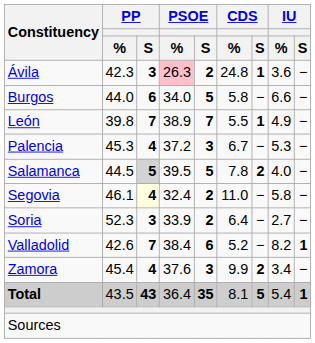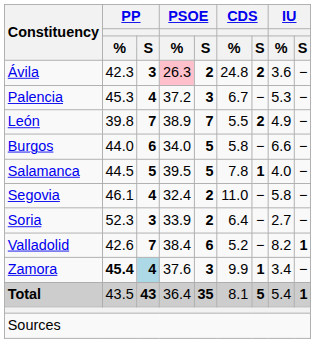(261, 72) 1 -> (261, 72) 2
rows swapped: (31, 97) <-> (35, 146)
(261, 122) 1 -> (261, 122) 2
(152, 171) lightgrey background -> (152, 171) no background
(261, 171) 2 -> (261, 171) 1
(152, 195) lightyellow background -> (152, 195) no background
(120, 269) normal -> (120, 269) bold
(152, 269) no background -> (152, 269) lightblue background
(261, 269) 2 -> (261, 269) 1
